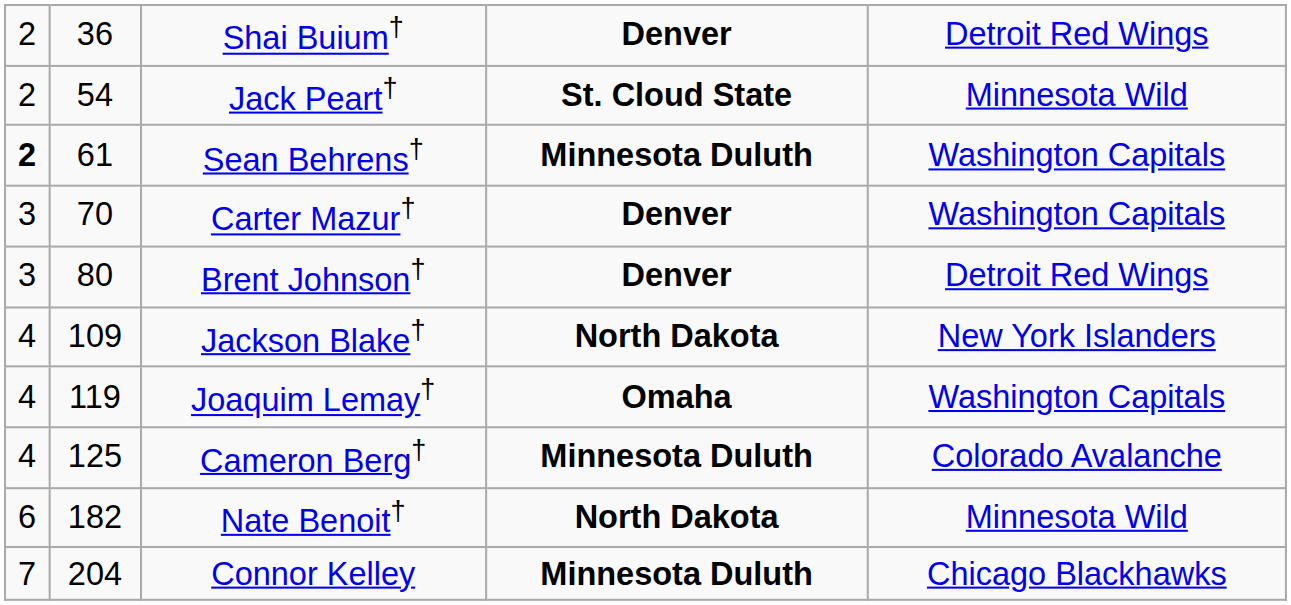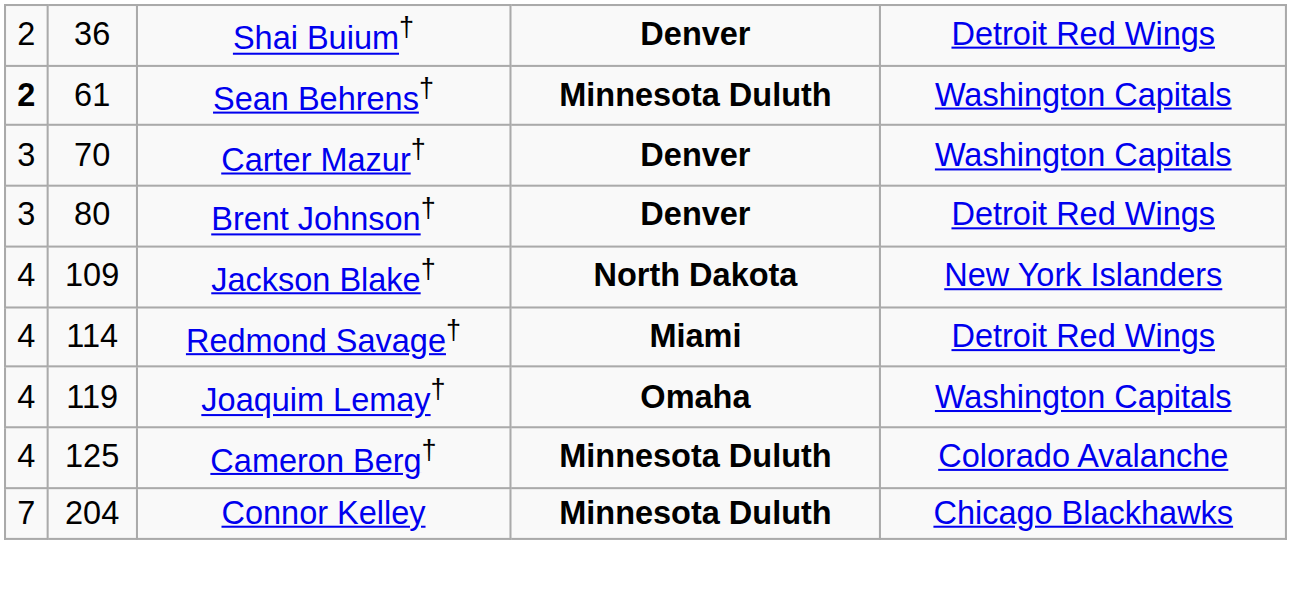- row: (313, 94)
+ row: (323, 336)
- row: (313, 517)
